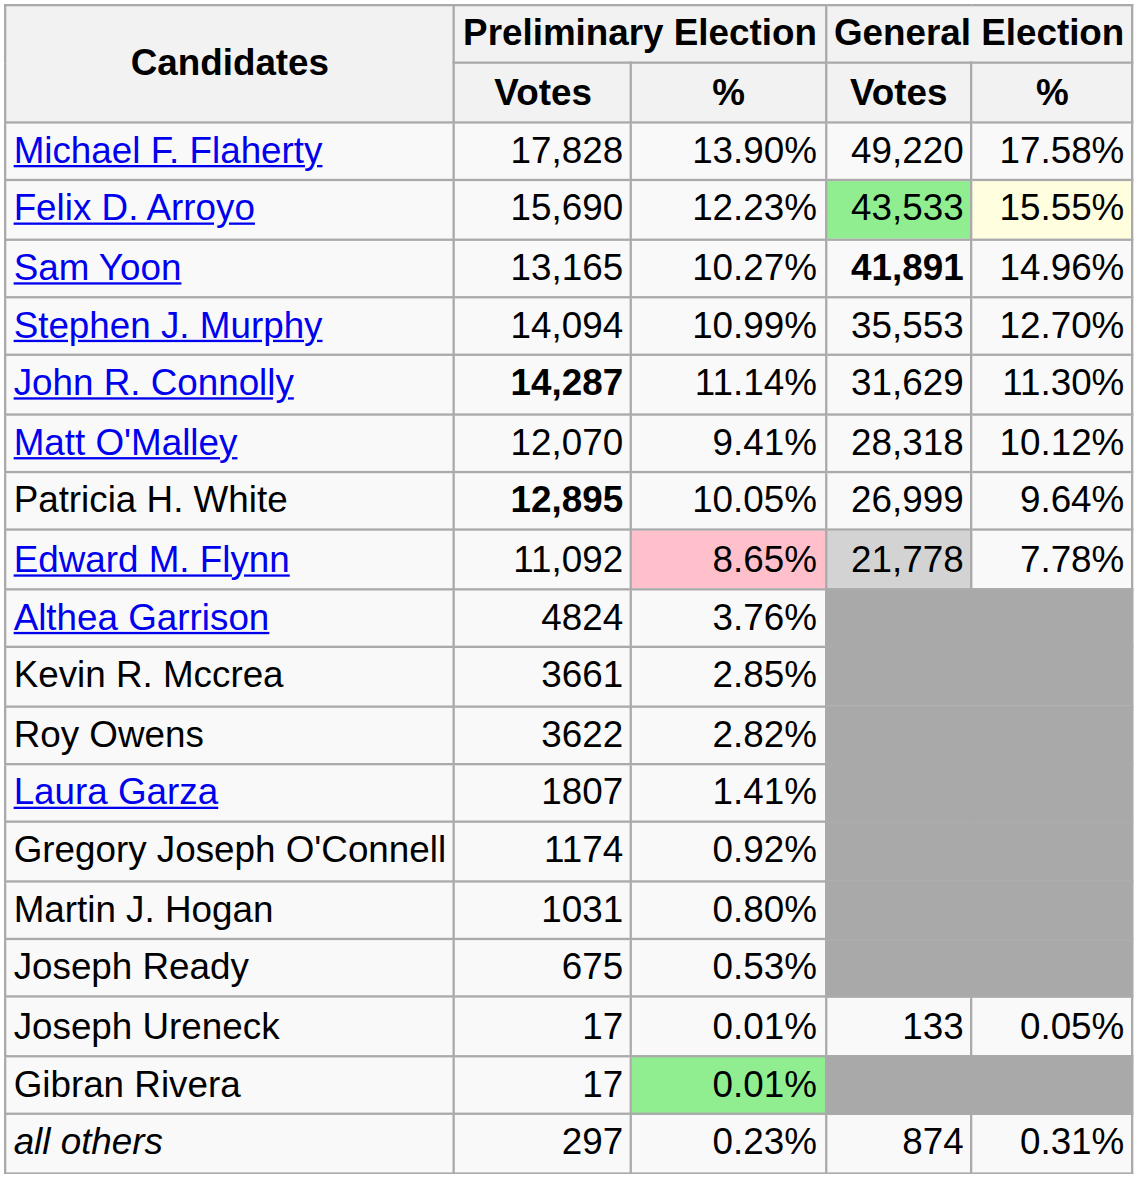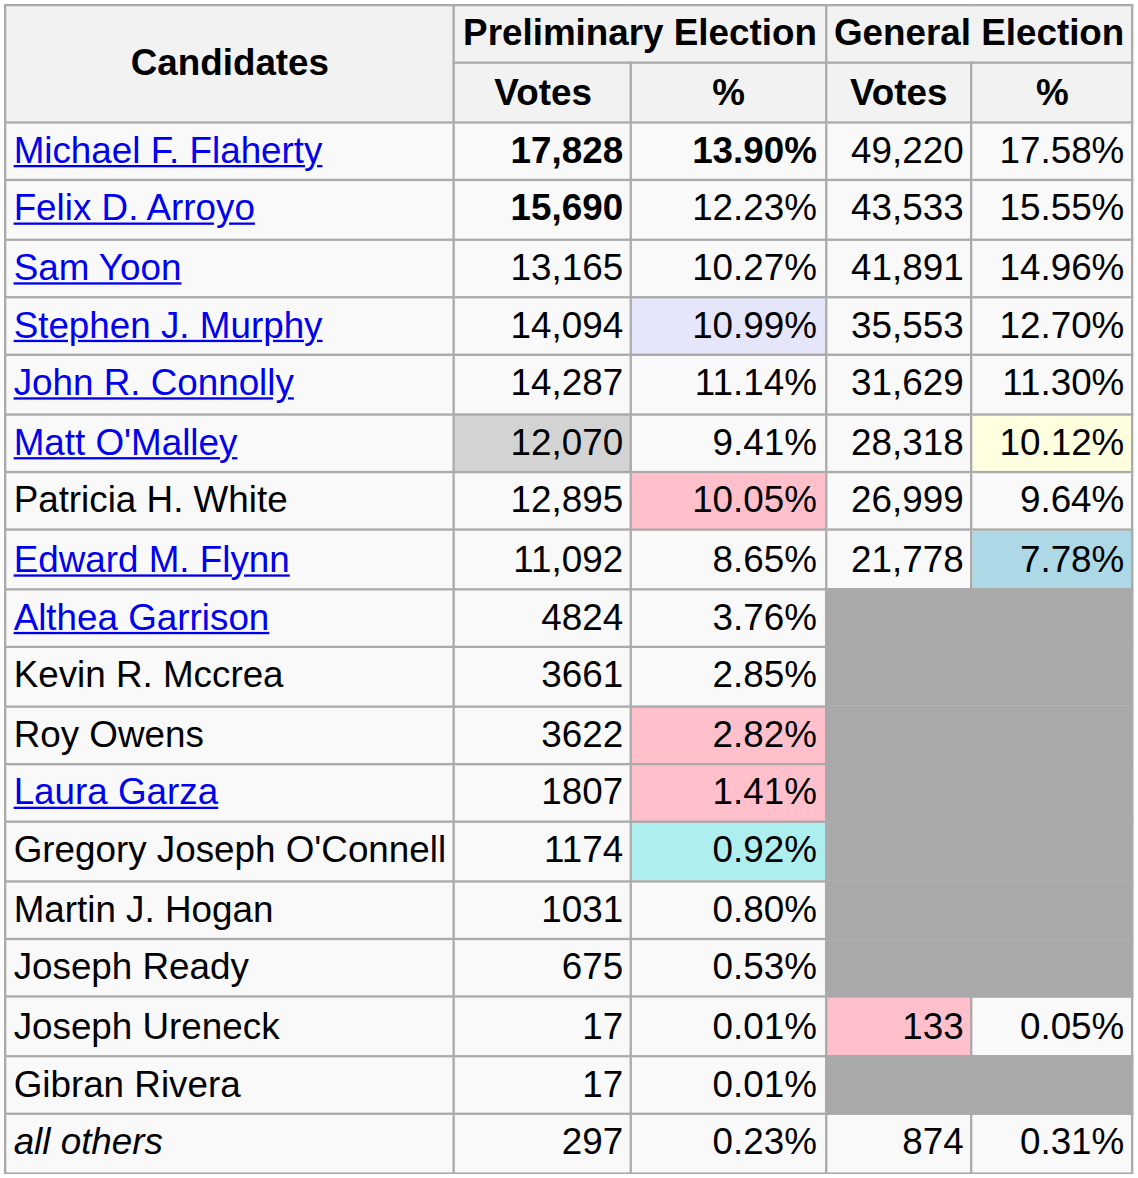(567, 150) normal -> (567, 150) bold
(755, 150) normal -> (755, 150) bold
(567, 208) normal -> (567, 208) bold
(907, 208) lightgreen background -> (907, 208) no background
(1062, 208) lightyellow background -> (1062, 208) no background
(907, 267) bold -> (907, 267) normal
(755, 325) no background -> (755, 325) lavender background
(567, 383) bold -> (567, 383) normal
(567, 442) no background -> (567, 442) lightgrey background
(1062, 442) no background -> (1062, 442) lightyellow background
(567, 500) bold -> (567, 500) normal
(755, 500) no background -> (755, 500) pink background
(765, 558) pink background -> (765, 558) no background
(907, 558) lightgrey background -> (907, 558) no background
(1072, 558) no background -> (1072, 558) lightblue background
(765, 734) no background -> (765, 734) pink background
(765, 792) no background -> (765, 792) pink background
(765, 850) no background -> (765, 850) paleturquoise background
(933, 1025) no background -> (933, 1025) pink background
(765, 1084) lightgreen background -> (765, 1084) no background
